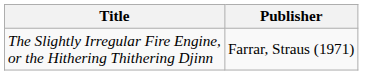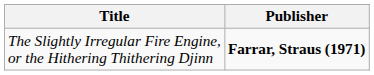(291, 49) normal -> (297, 49) bold
